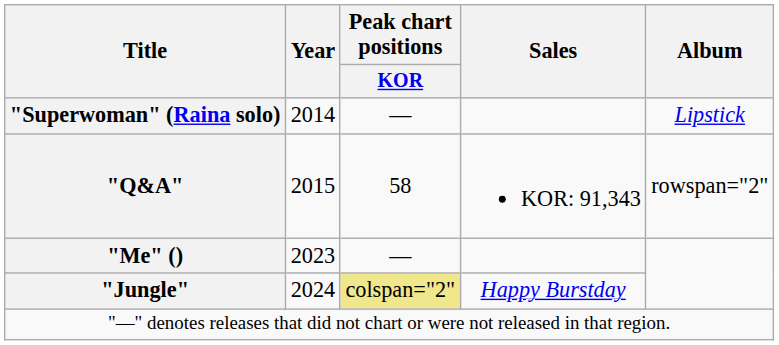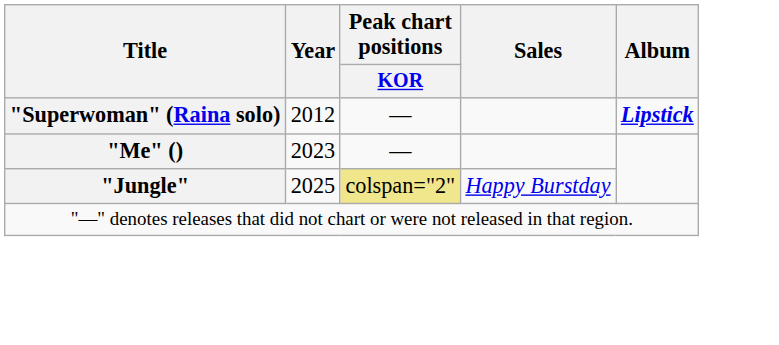(313, 115) 2014 -> (313, 115) 2012
(710, 115) normal -> (657, 115) bold
- row: (145, 185)
(313, 290) 2024 -> (313, 185) 2025
